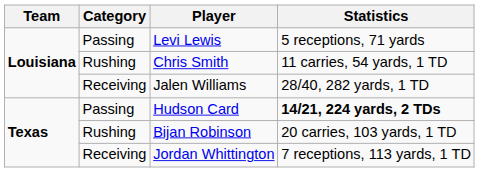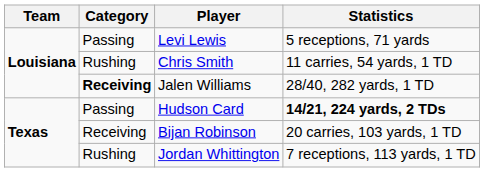(114, 85) normal -> (117, 85) bold
(109, 132) Rushing -> (114, 132) Receiving
(114, 155) Receiving -> (109, 155) Rushing
